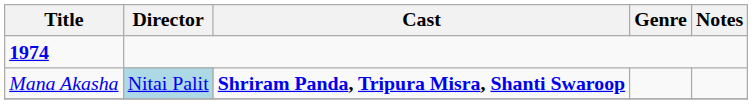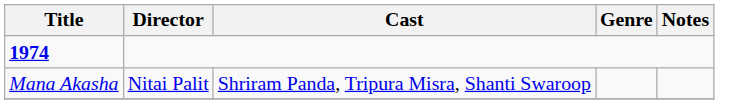(168, 83) lightblue background -> (168, 83) no background
(421, 83) bold -> (404, 83) normal
